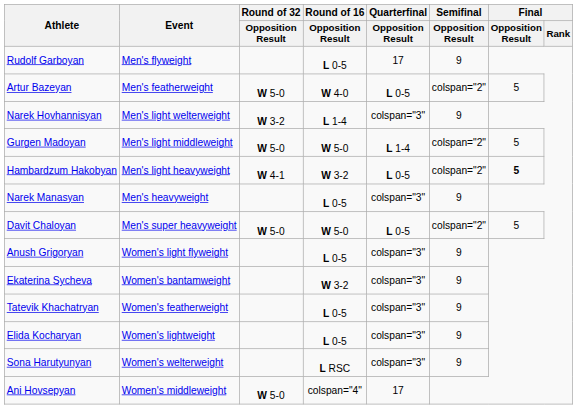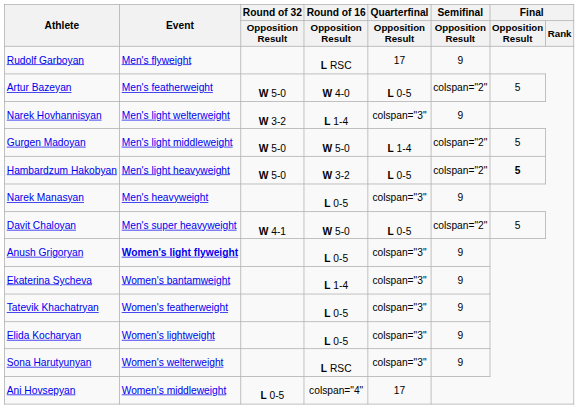(335, 66) L 0-5 -> (336, 66) L RSC
(271, 176) W 4-1 -> (272, 176) W 5-0
(271, 231) W 5-0 -> (272, 231) W 4-1
(175, 253) normal -> (180, 253) bold
(335, 286) W 3-2 -> (336, 286) L 1-4
(271, 396) W 5-0 -> (272, 396) L 0-5
